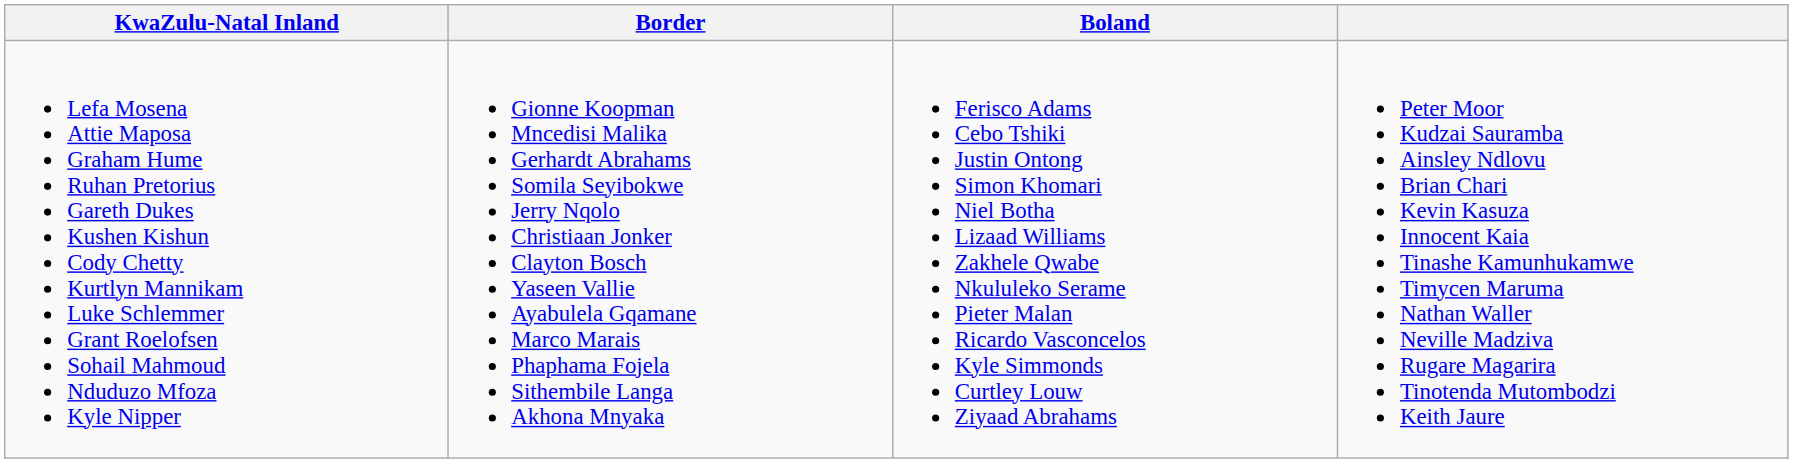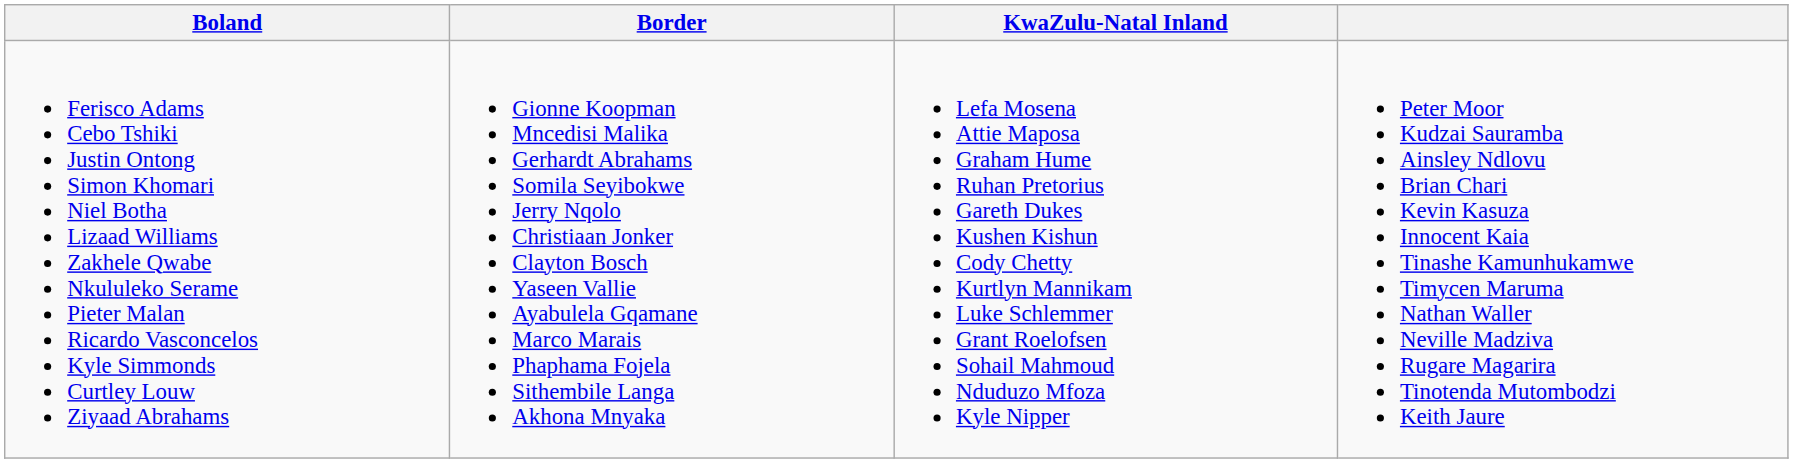columns swapped: (1115, 22) <-> (227, 22)
